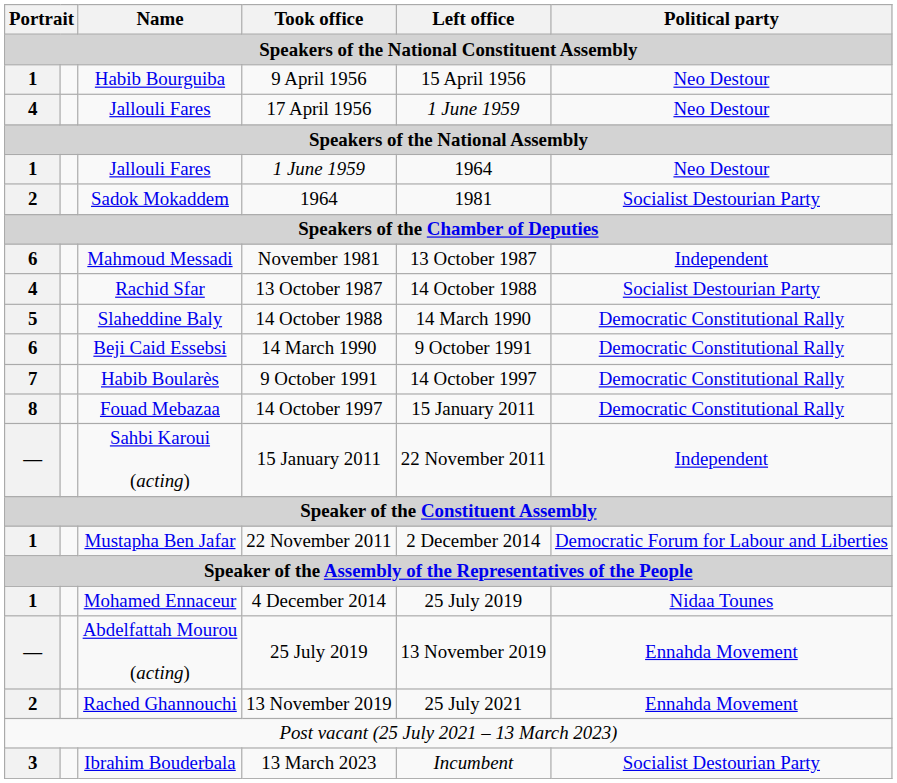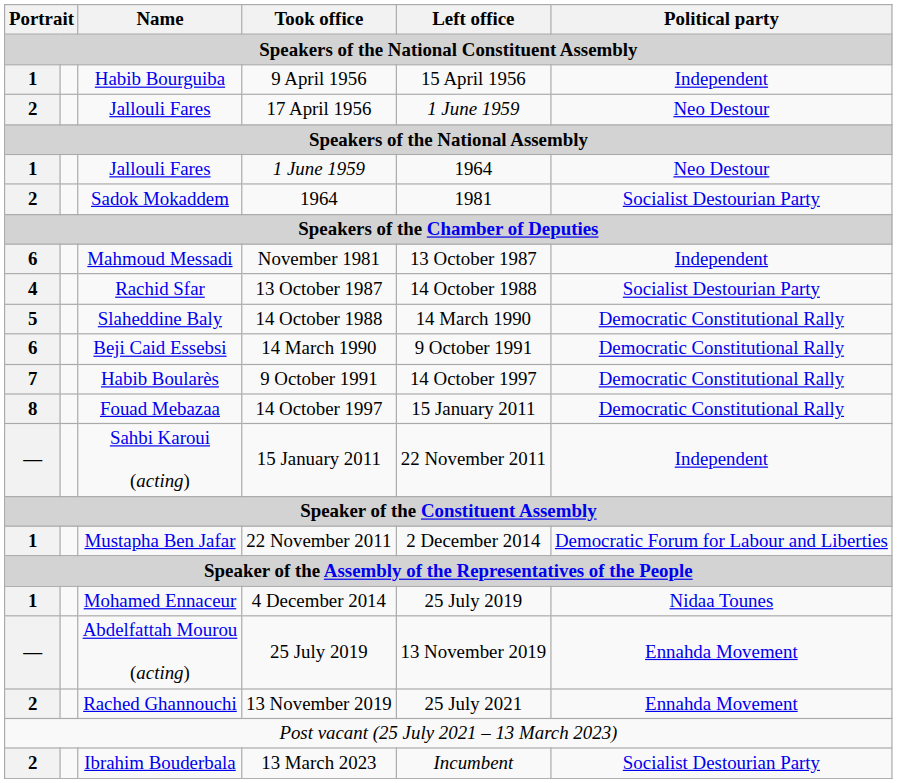(721, 79) Neo Destour -> (721, 79) Independent
(33, 109) 4 -> (33, 109) 2
(33, 763) 3 -> (33, 763) 2
